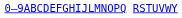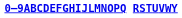(91, 8) normal -> (91, 8) bold
